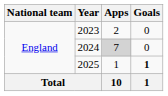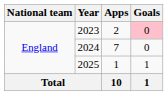(147, 30) no background -> (147, 30) pink background
(116, 47) lightgrey background -> (116, 47) no background
(147, 64) bold -> (147, 64) normal
